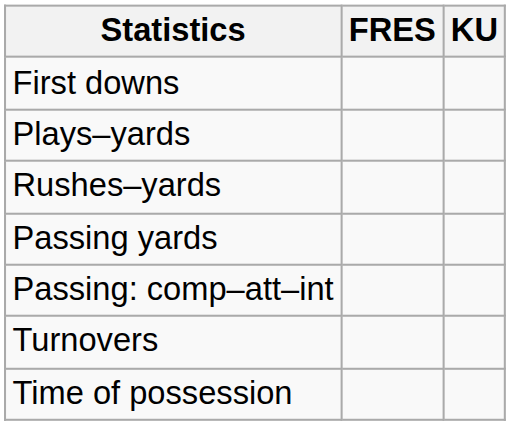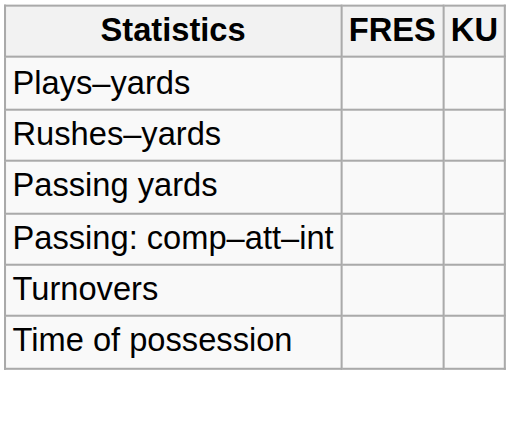- row: (96, 82)
